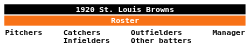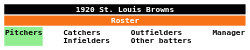(24, 32) no background -> (24, 32) lightgreen background
